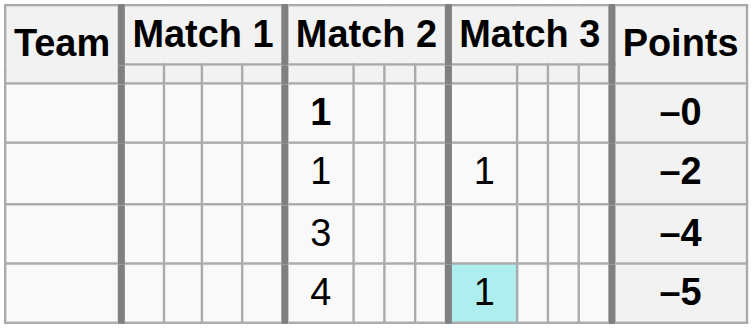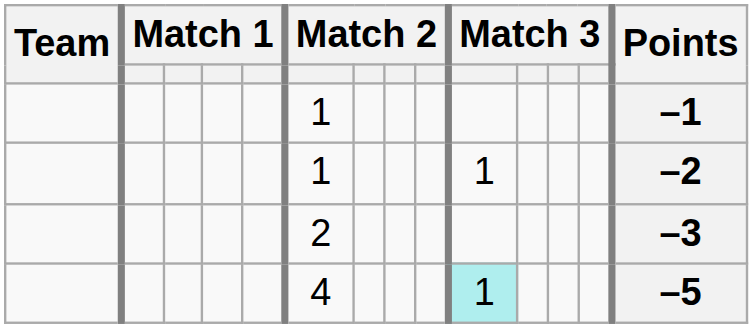(321, 112) bold -> (321, 112) normal
(681, 112) –0 -> (681, 112) –1
(321, 232) 3 -> (321, 232) 2
(681, 232) –4 -> (681, 232) –3
